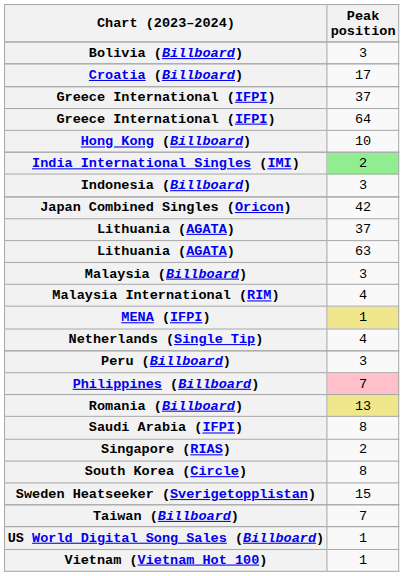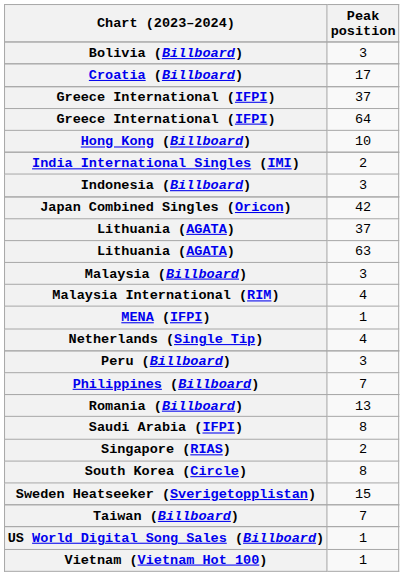(363, 163) lightgreen background -> (363, 163) no background
(363, 318) khaki background -> (363, 318) no background
(363, 384) pink background -> (363, 384) no background
(363, 406) khaki background -> (363, 406) no background
